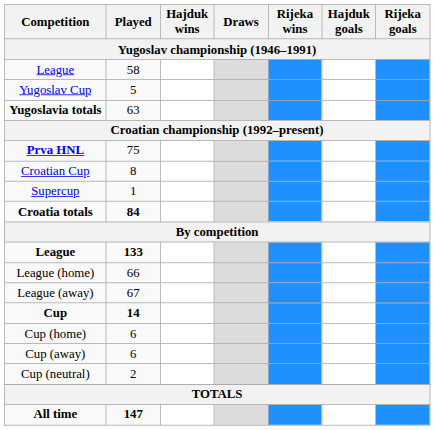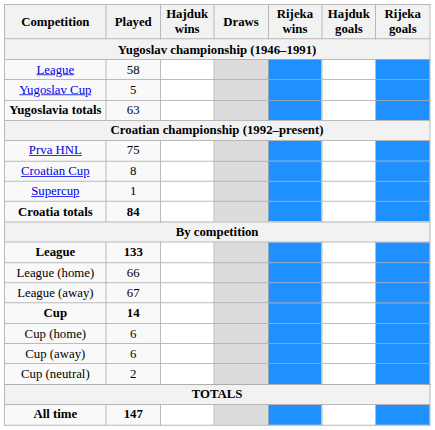(55, 150) bold -> (55, 150) normal
